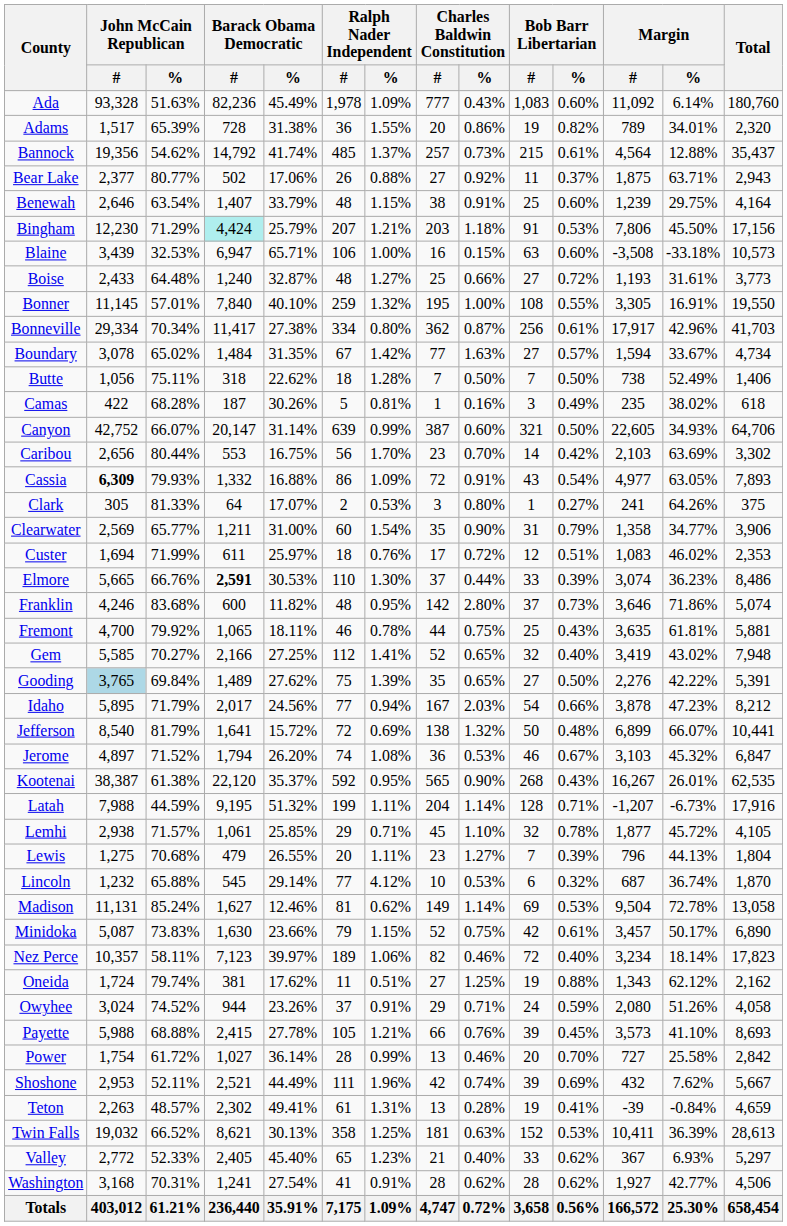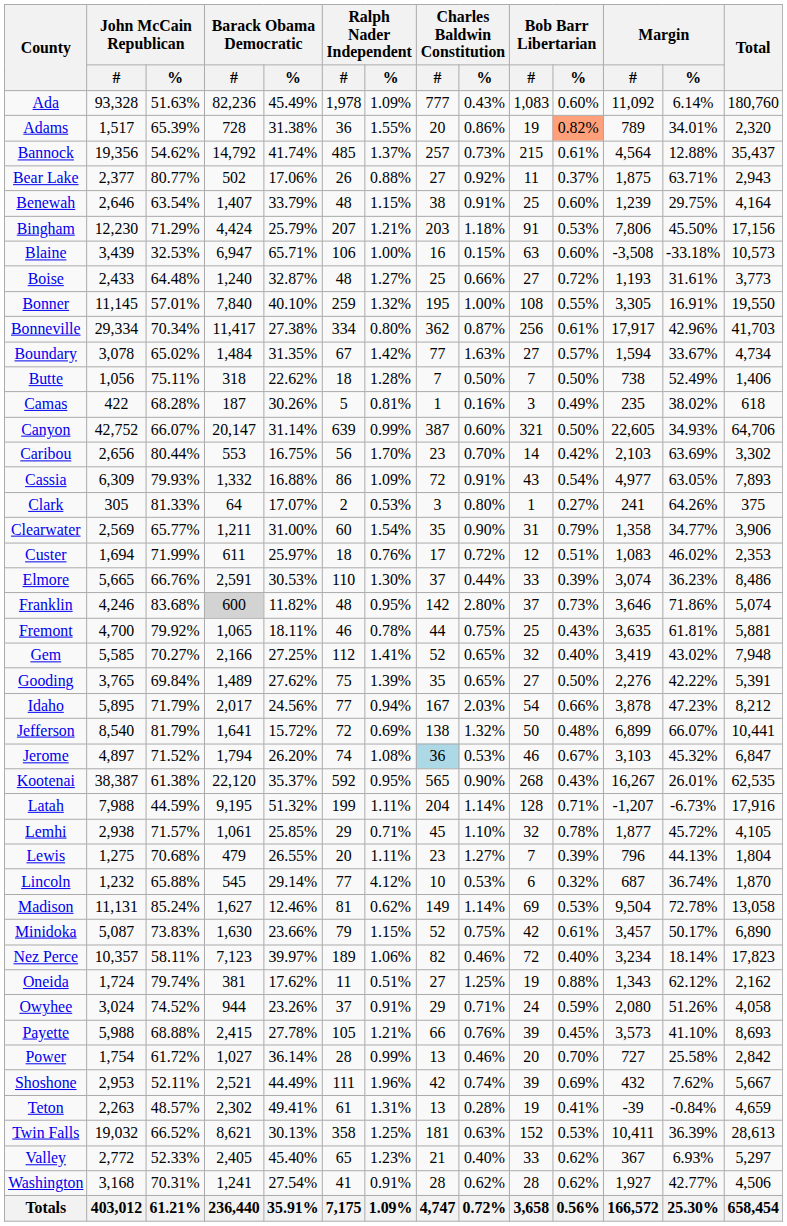(578, 128) no background -> (578, 128) lightsalmon background
(234, 228) paleturquoise background -> (234, 228) no background
(116, 479) bold -> (116, 479) normal
(234, 580) bold -> (234, 580) normal
(234, 605) no background -> (234, 605) lightgrey background
(116, 680) lightblue background -> (116, 680) no background
(437, 756) no background -> (437, 756) lightblue background
